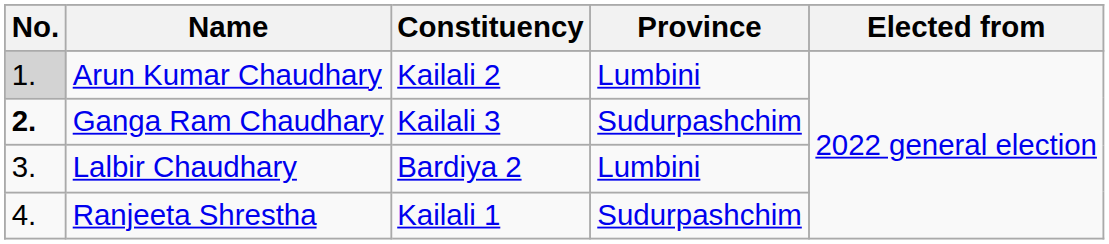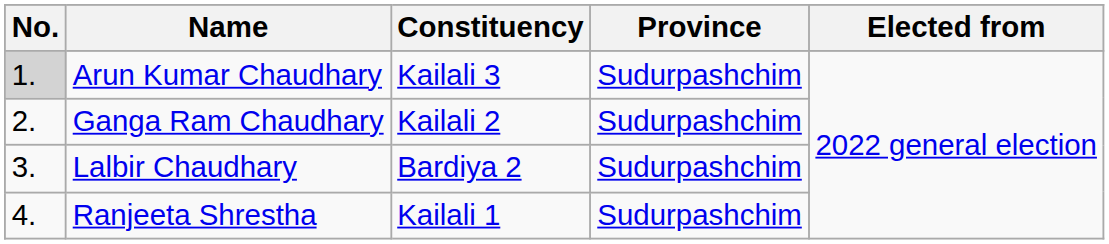(449, 74) Kailali 2 -> (449, 74) Kailali 3
(649, 74) Lumbini -> (700, 74) Sudurpashchim
(24, 121) bold -> (24, 121) normal
(449, 121) Kailali 3 -> (449, 121) Kailali 2
(649, 167) Lumbini -> (700, 167) Sudurpashchim
